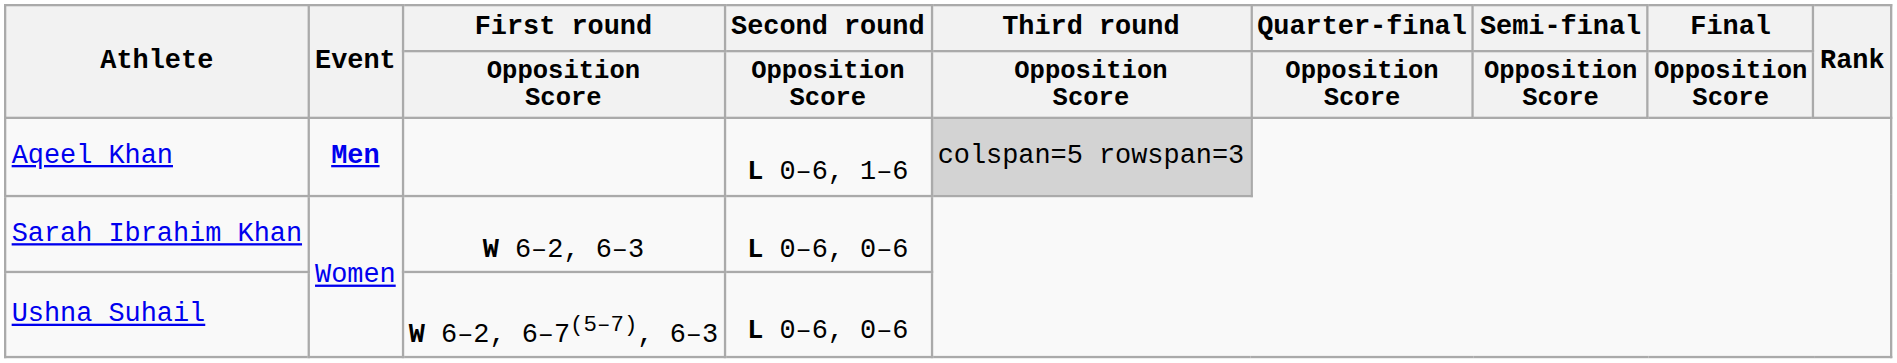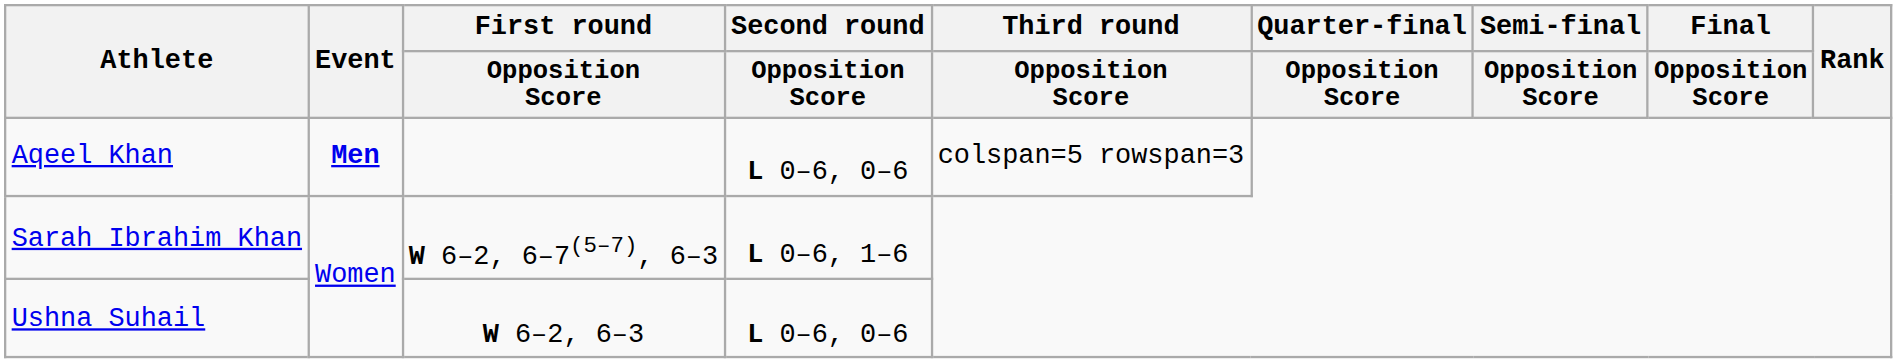(828, 173) L 0–6, 1–6 -> (828, 173) L 0–6, 0–6
(1091, 156) lightgrey background -> (1091, 156) no background
(563, 250) W 6–2, 6–3 -> (563, 253) W 6–2, 6–7(5–7), 6–3
(828, 250) L 0–6, 0–6 -> (828, 253) L 0–6, 1–6
(563, 331) W 6–2, 6–7(5–7), 6–3 -> (563, 334) W 6–2, 6–3
